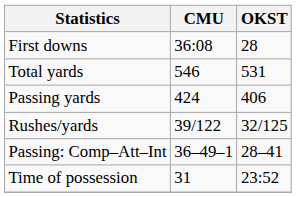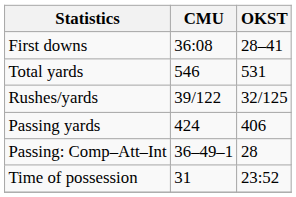(249, 45) 28 -> (262, 45) 28–41
rows swapped: (53, 125) <-> (54, 98)
(262, 151) 28–41 -> (249, 151) 28
